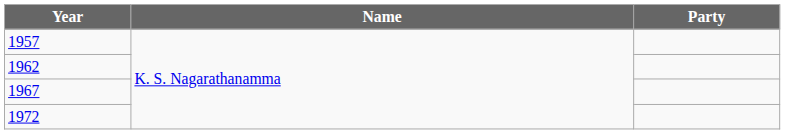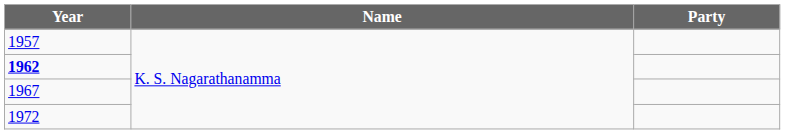(24, 66) normal -> (24, 66) bold
